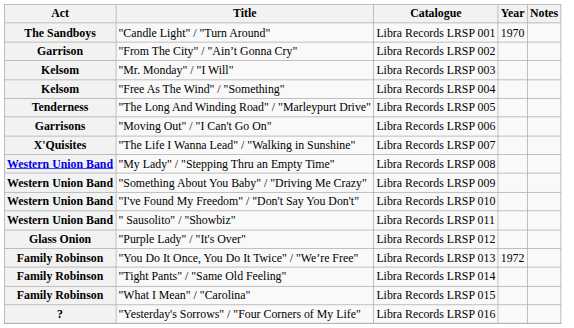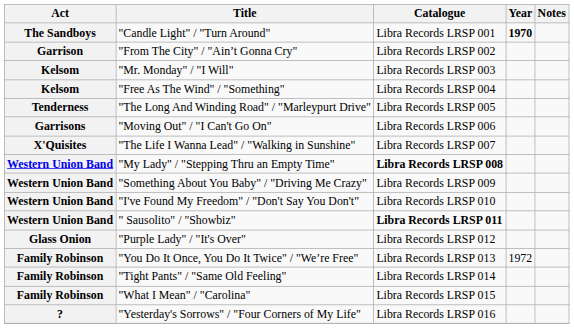(513, 32) normal -> (520, 32) bold
(436, 164) normal -> (440, 164) bold
(436, 220) normal -> (439, 220) bold
